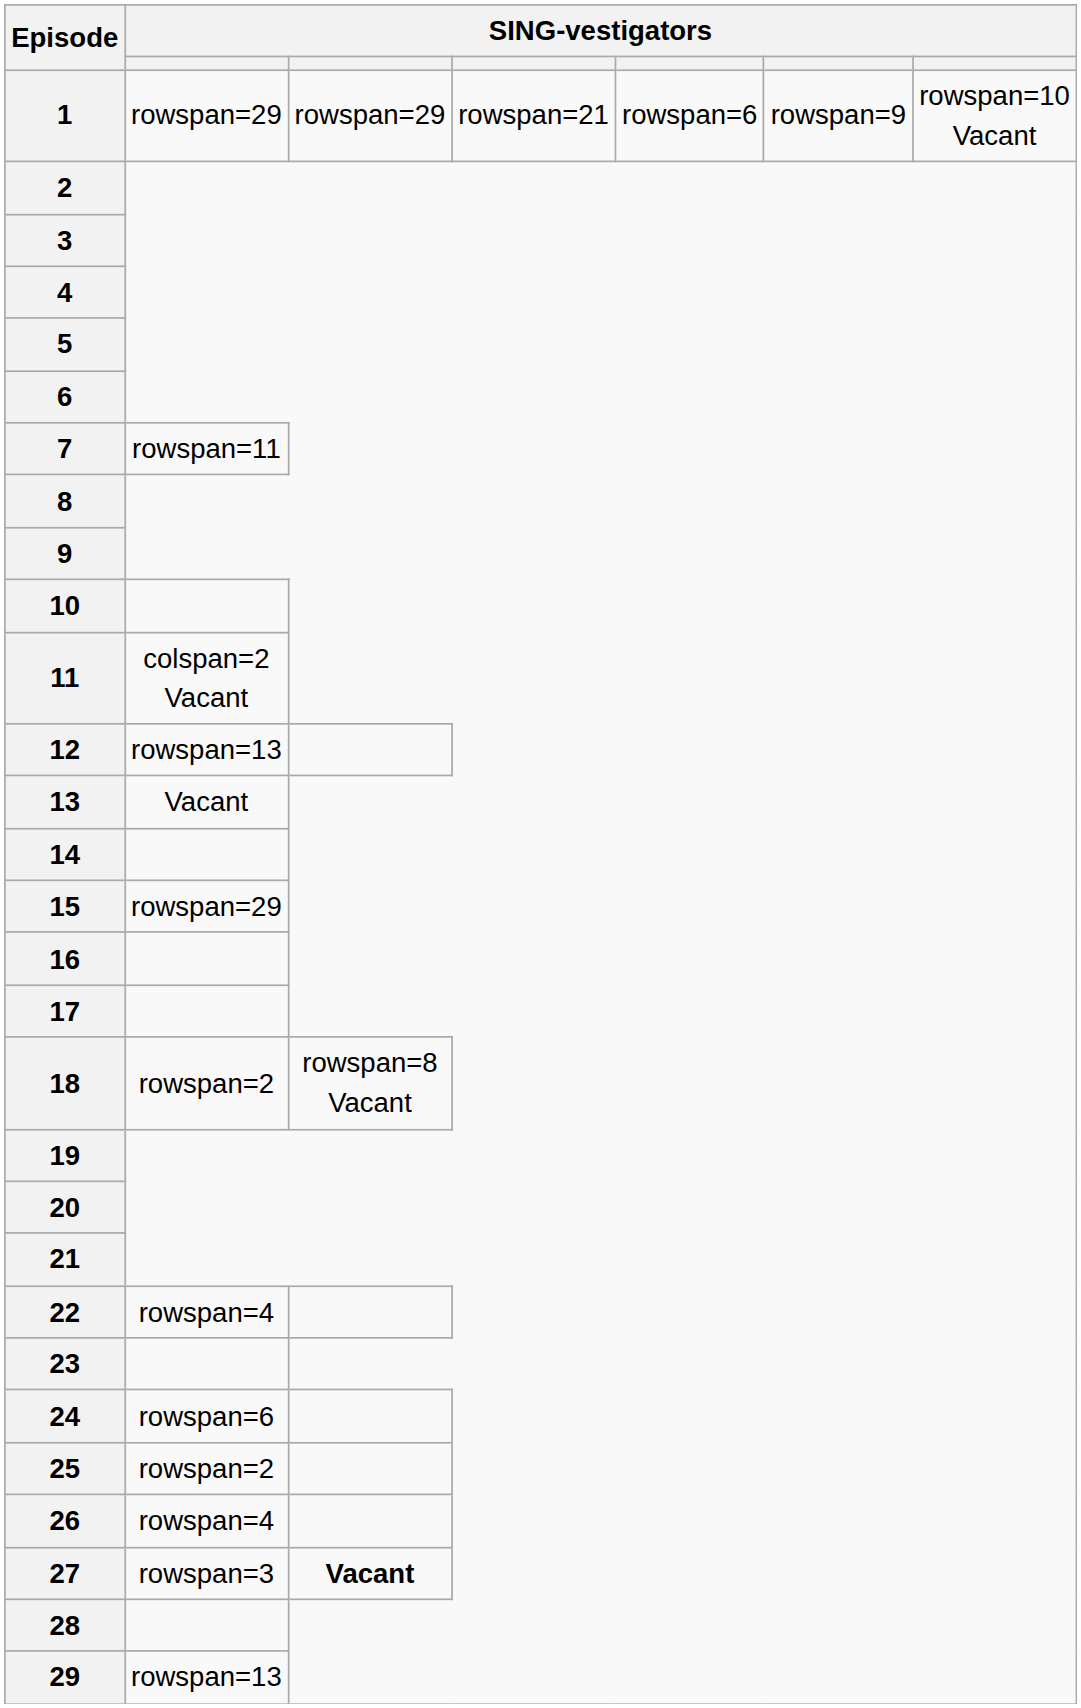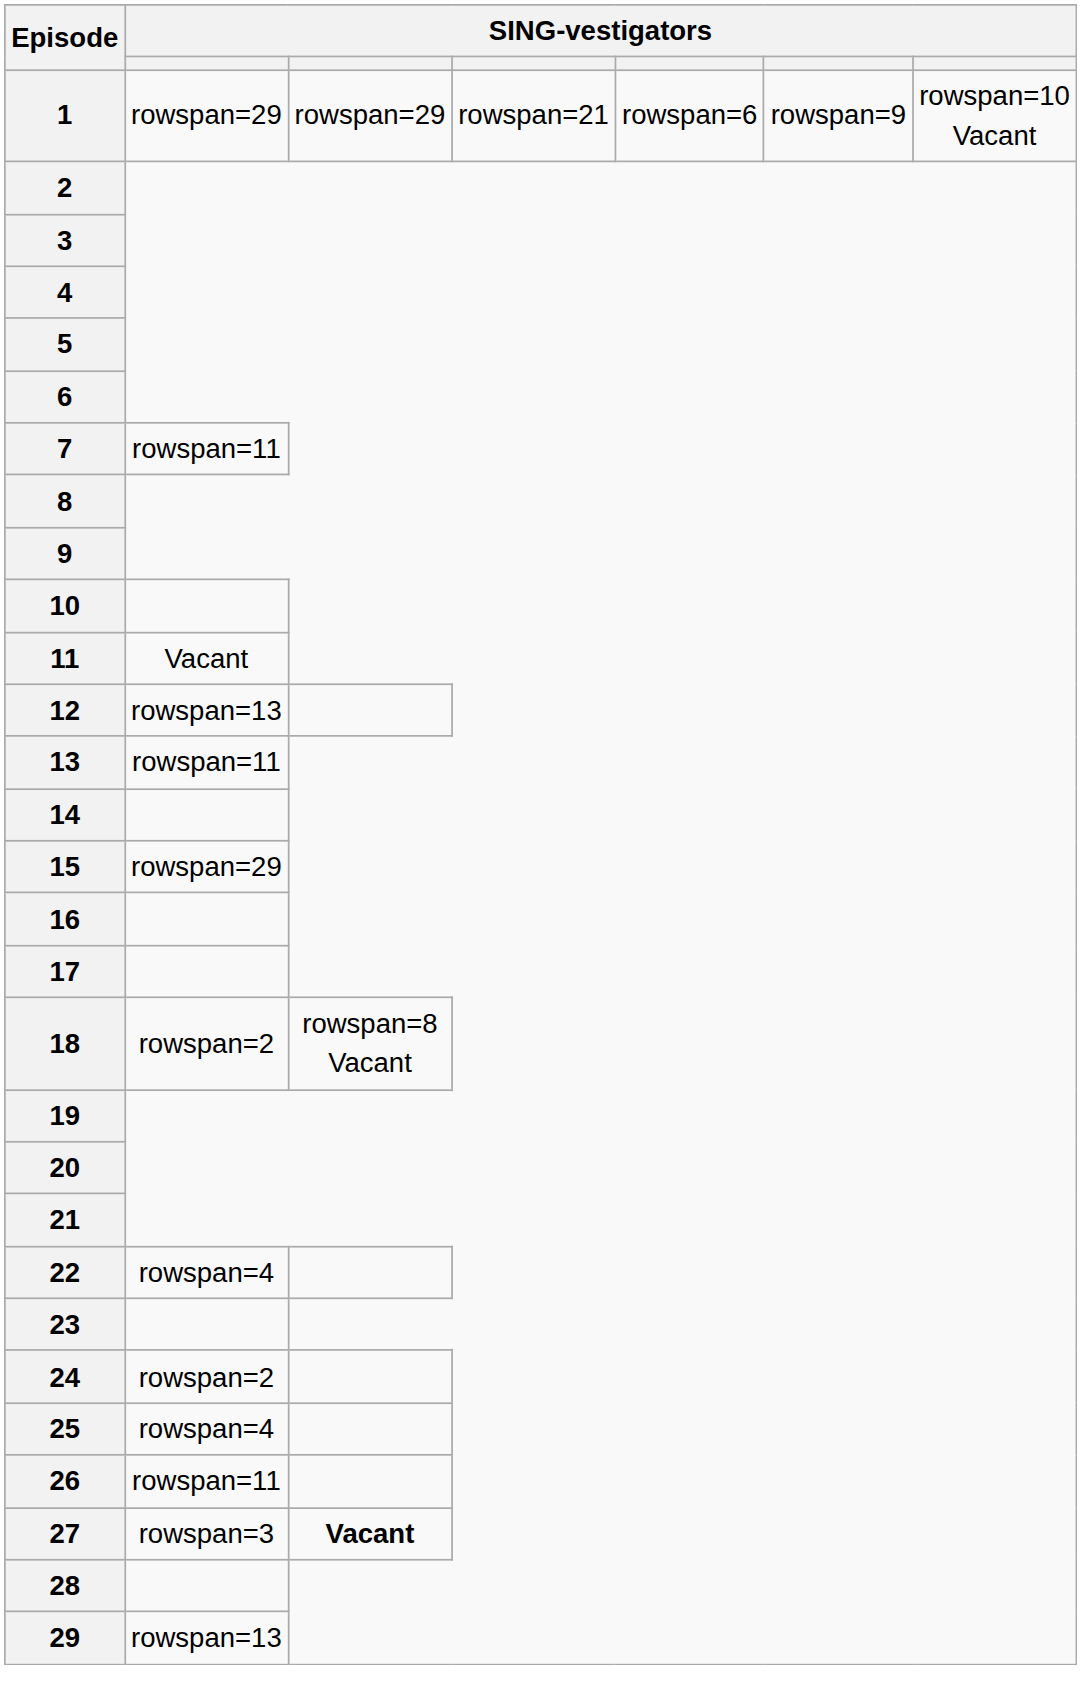(206, 678) colspan=2 Vacant -> (206, 658) Vacant
(206, 802) Vacant -> (206, 762) rowspan=11
(206, 1416) rowspan=6 -> (206, 1377) rowspan=2
(206, 1468) rowspan=2 -> (206, 1429) rowspan=4
(206, 1521) rowspan=4 -> (206, 1481) rowspan=11
